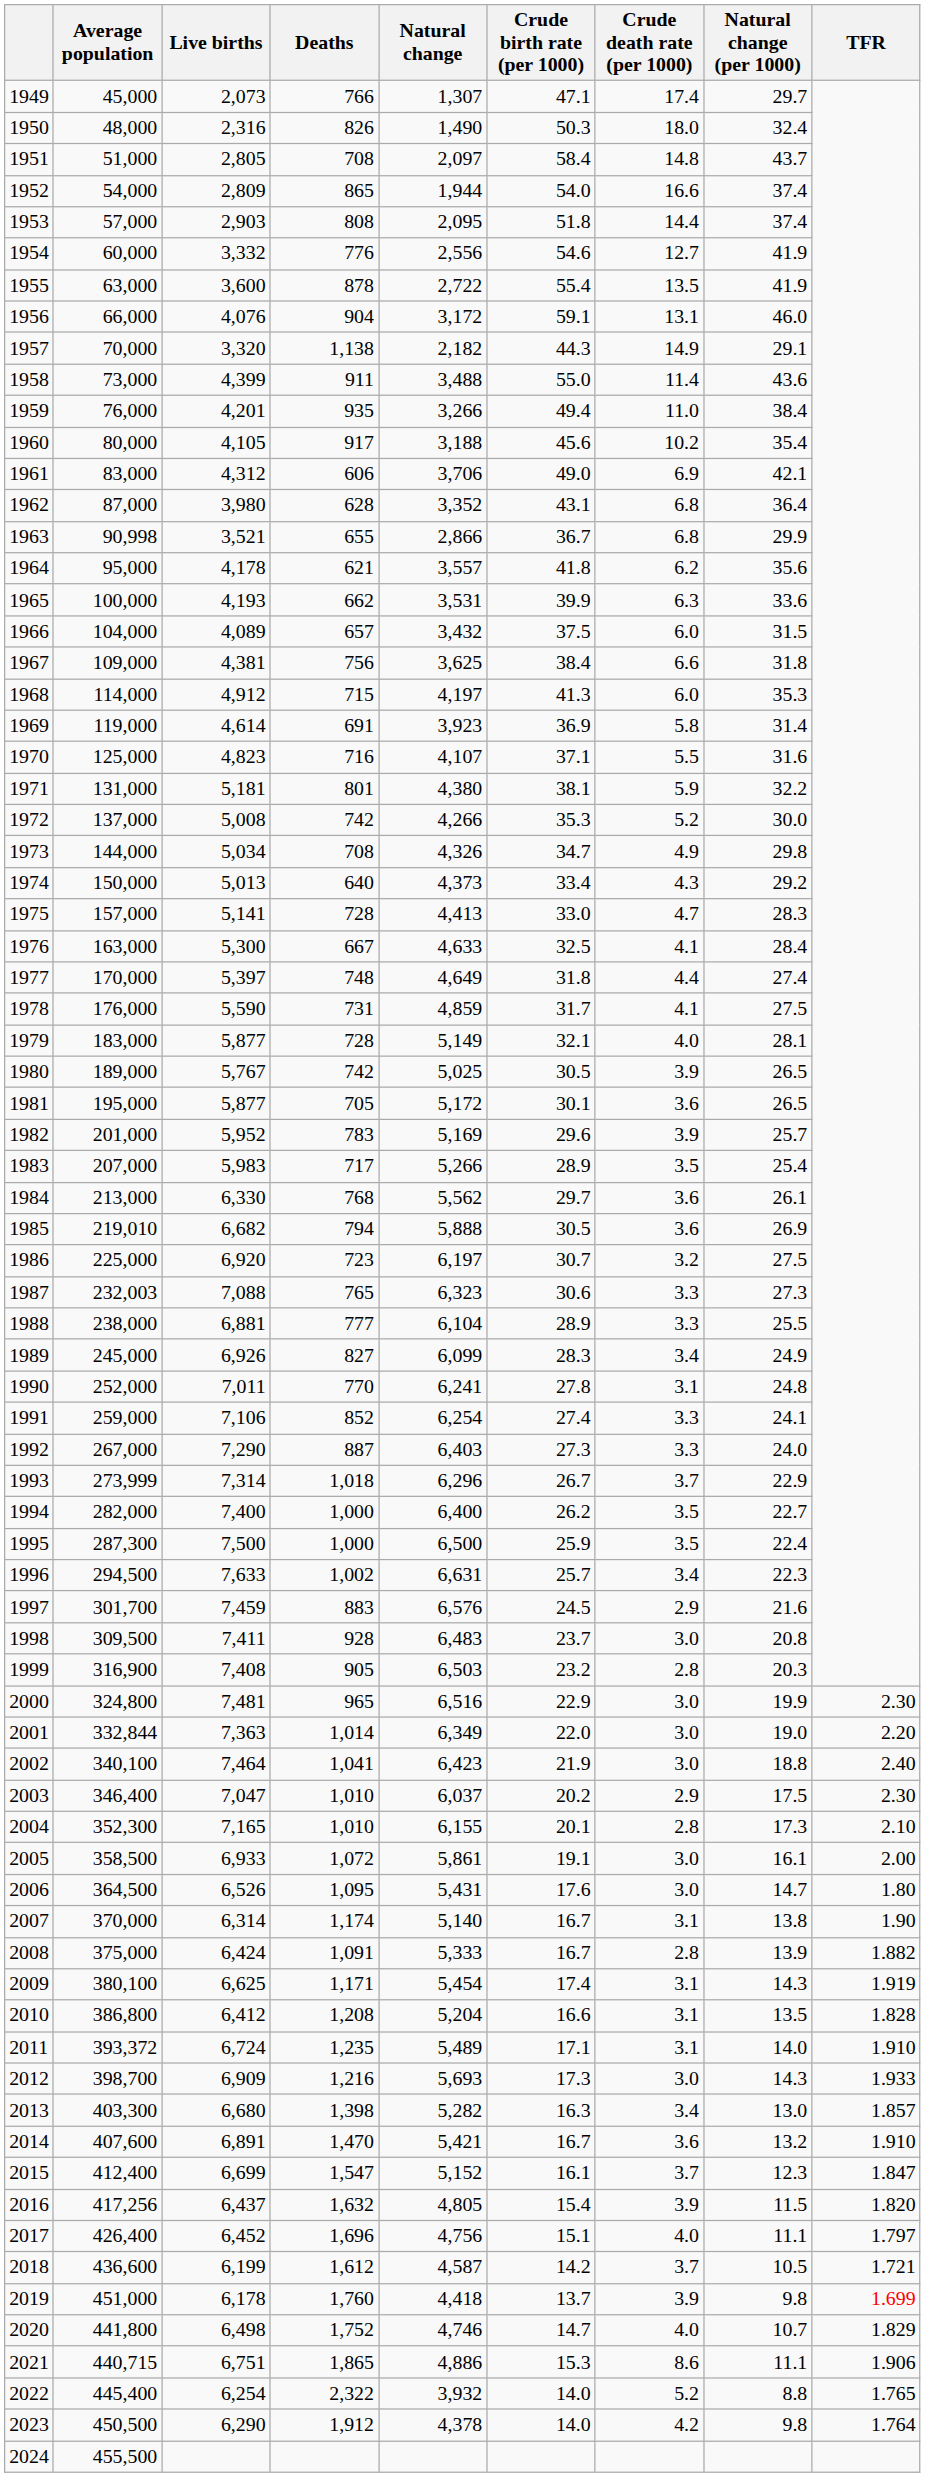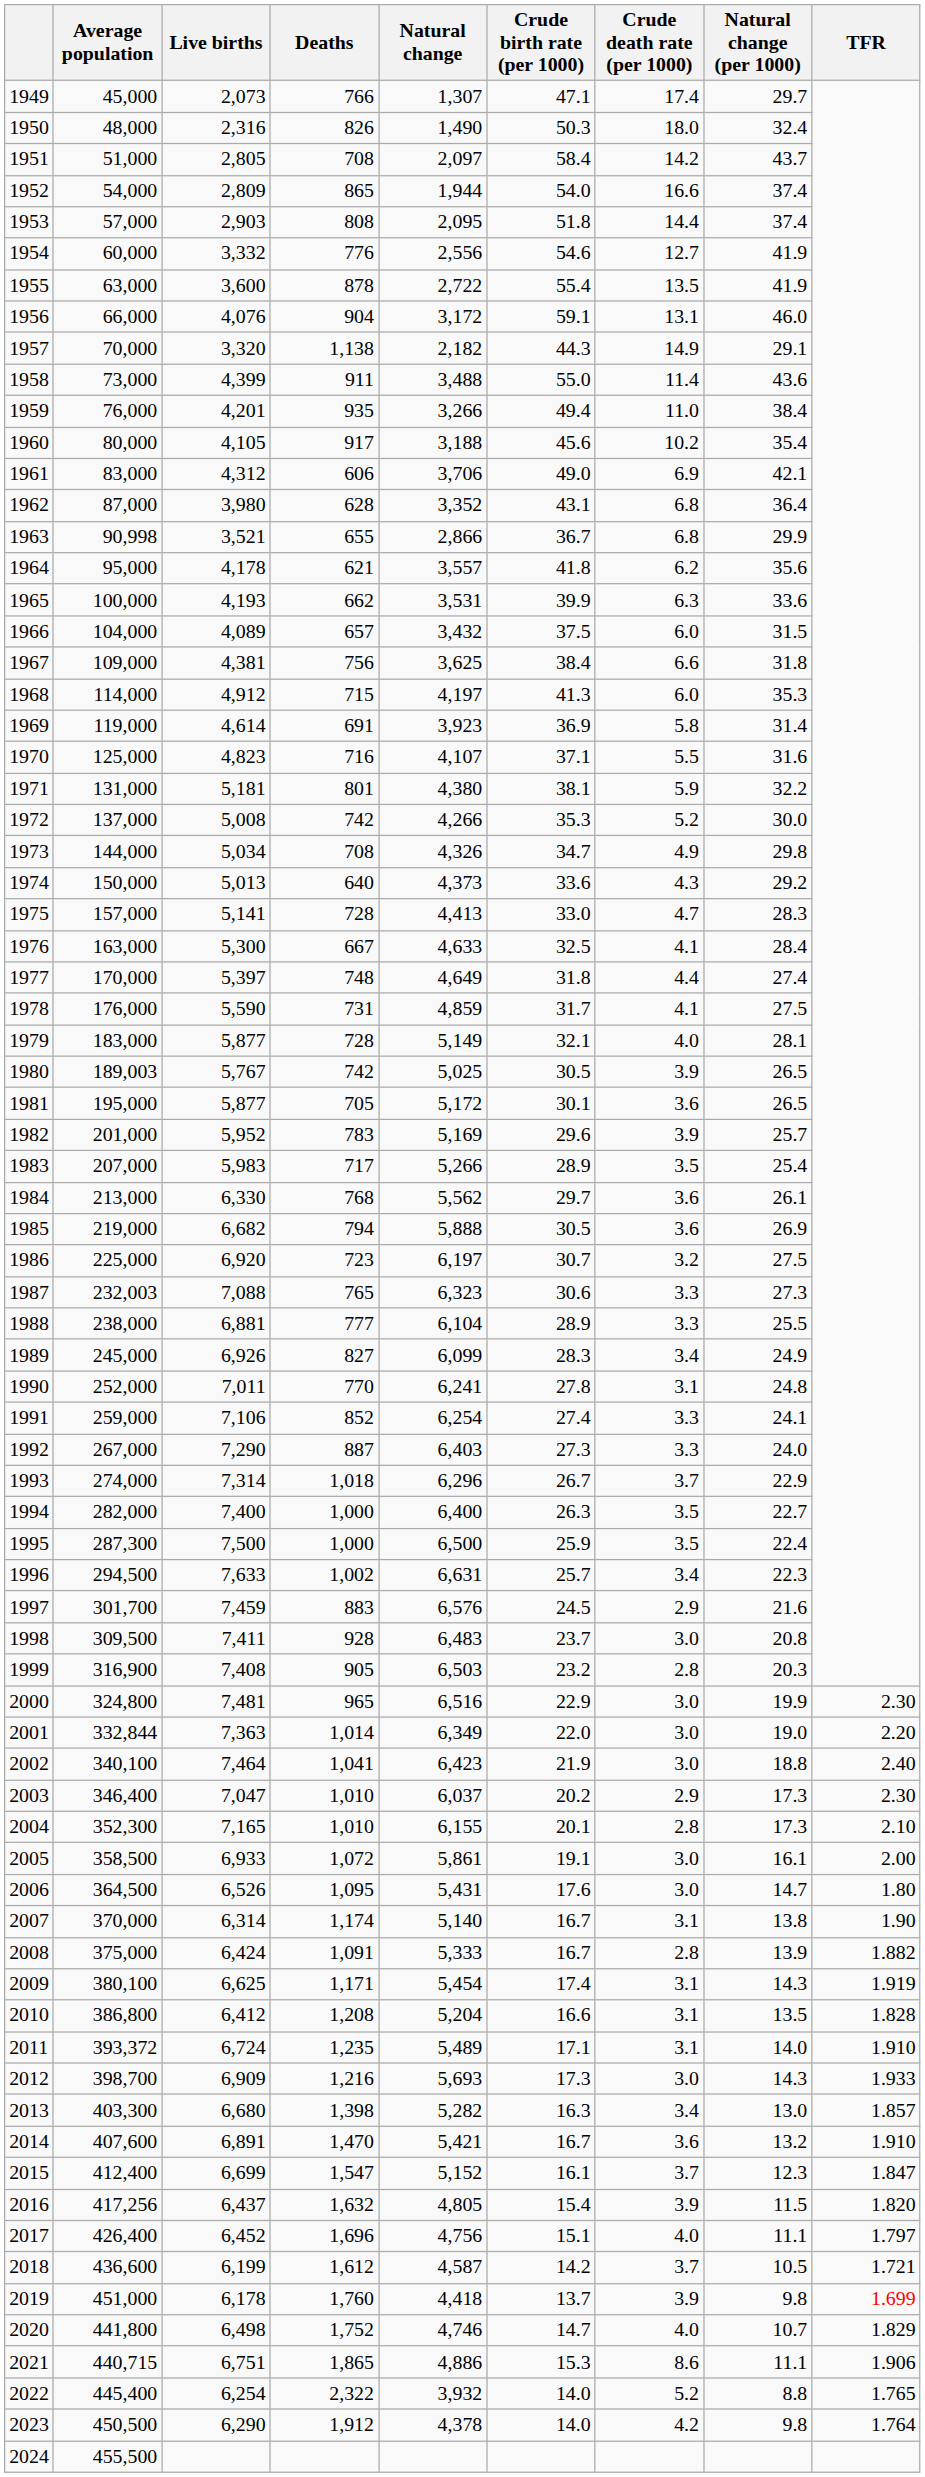(682, 159) 14.8 -> (682, 159) 14.2
(573, 882) 33.4 -> (573, 882) 33.6
(125, 1071) 189,000 -> (125, 1071) 189,003
(125, 1229) 219,010 -> (125, 1229) 219,000
(125, 1480) 273,999 -> (125, 1480) 274,000
(573, 1512) 26.2 -> (573, 1512) 26.3
(790, 1795) 17.5 -> (790, 1795) 17.3
